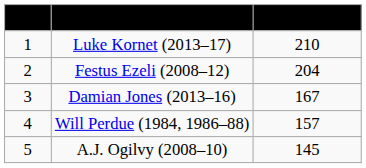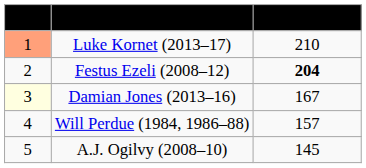(28, 44) no background -> (28, 44) lightsalmon background
(307, 70) normal -> (307, 70) bold
(28, 96) no background -> (28, 96) lightyellow background
